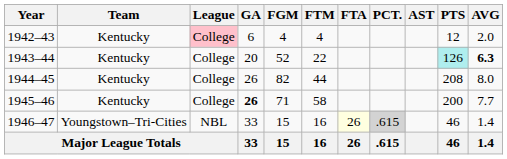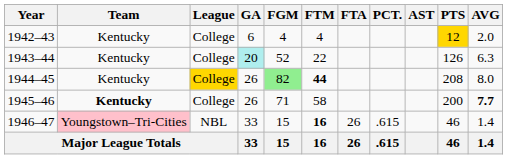(214, 36) pink background -> (214, 36) no background
(453, 36) no background -> (453, 36) gold background
(251, 57) no background -> (251, 57) paleturquoise background
(453, 57) paleturquoise background -> (453, 57) no background
(486, 57) bold -> (486, 57) normal
(214, 79) no background -> (214, 79) gold background
(283, 79) no background -> (283, 79) lightgreen background
(320, 79) normal -> (320, 79) bold
(124, 100) normal -> (124, 100) bold
(251, 100) bold -> (251, 100) normal
(486, 100) normal -> (486, 100) bold
(124, 121) no background -> (124, 121) pink background
(320, 121) normal -> (320, 121) bold
(354, 121) lightyellow background -> (354, 121) no background
(387, 121) lightgrey background -> (387, 121) no background
